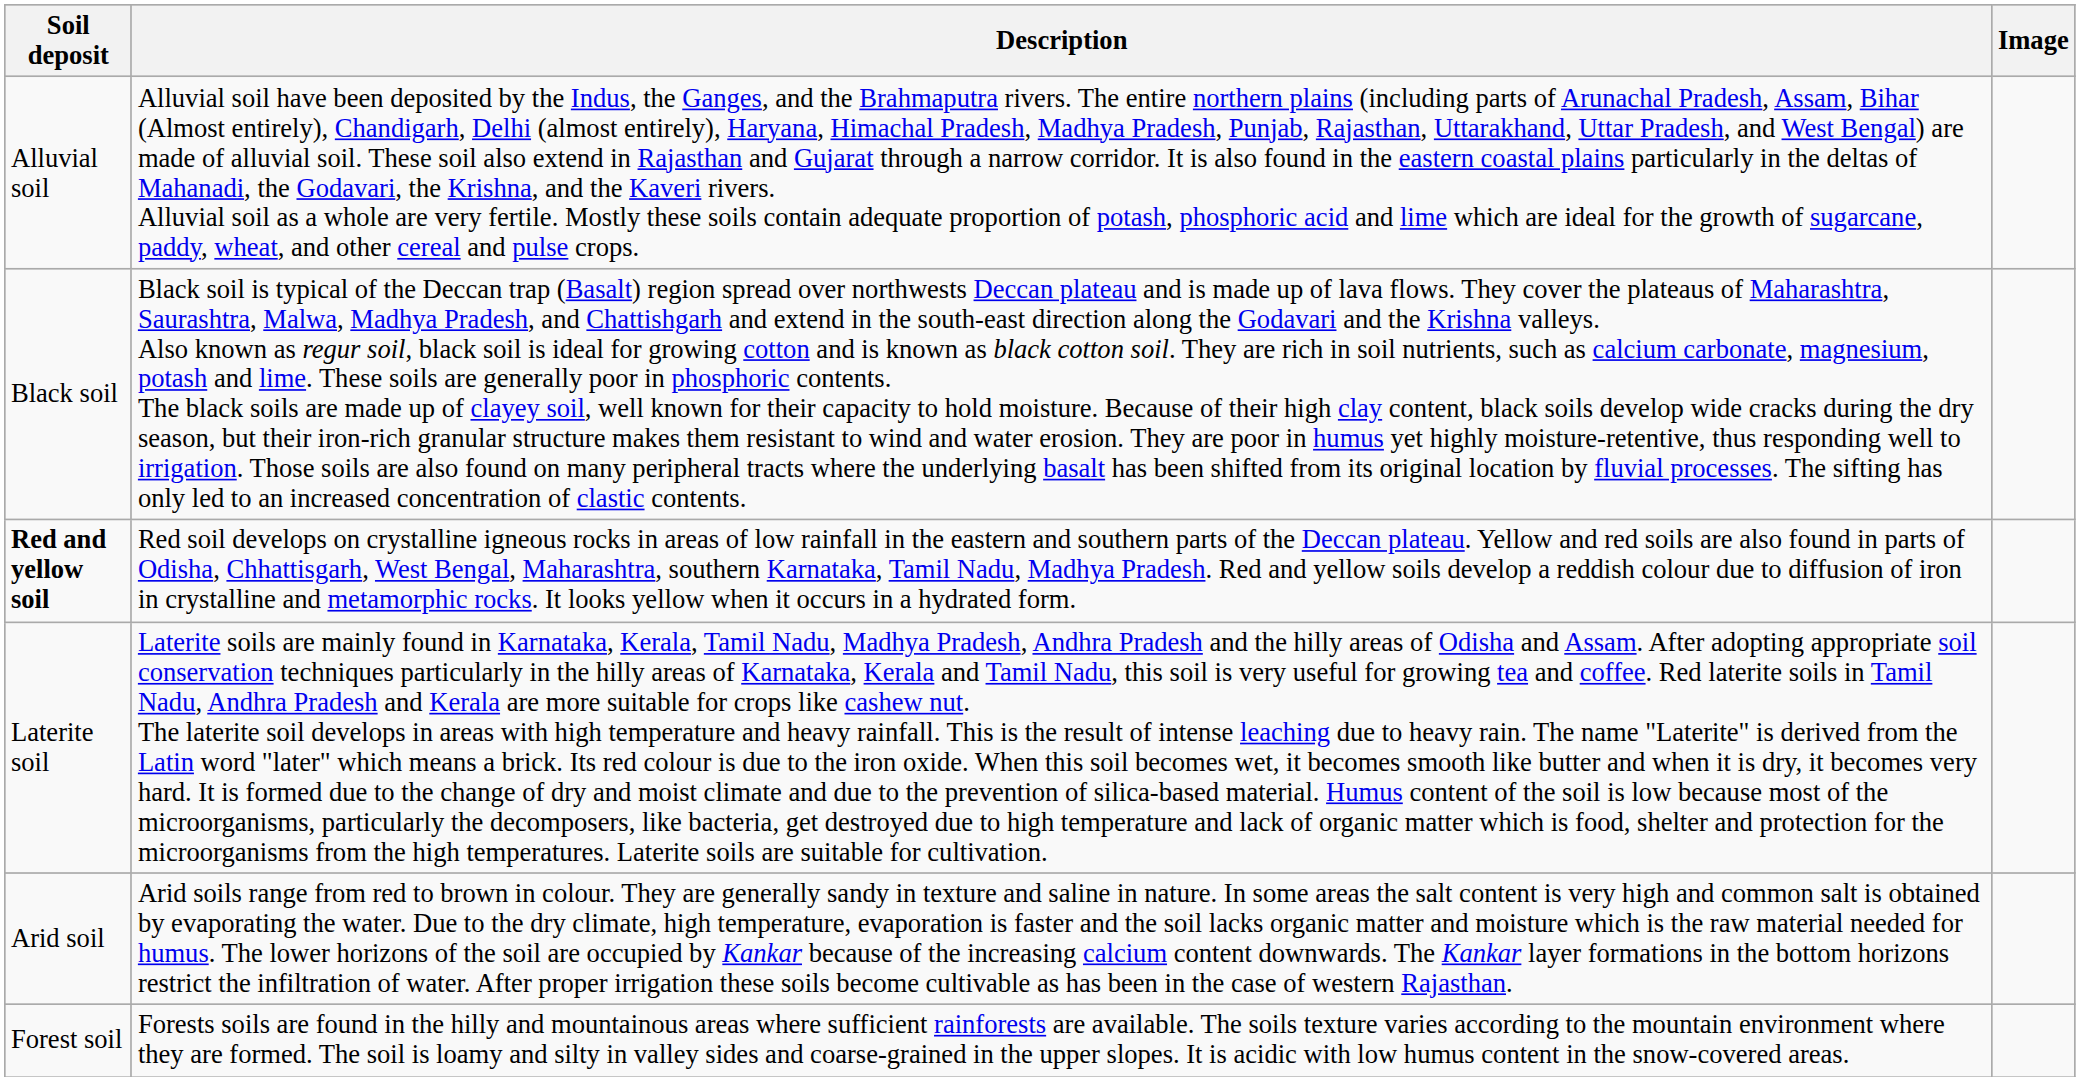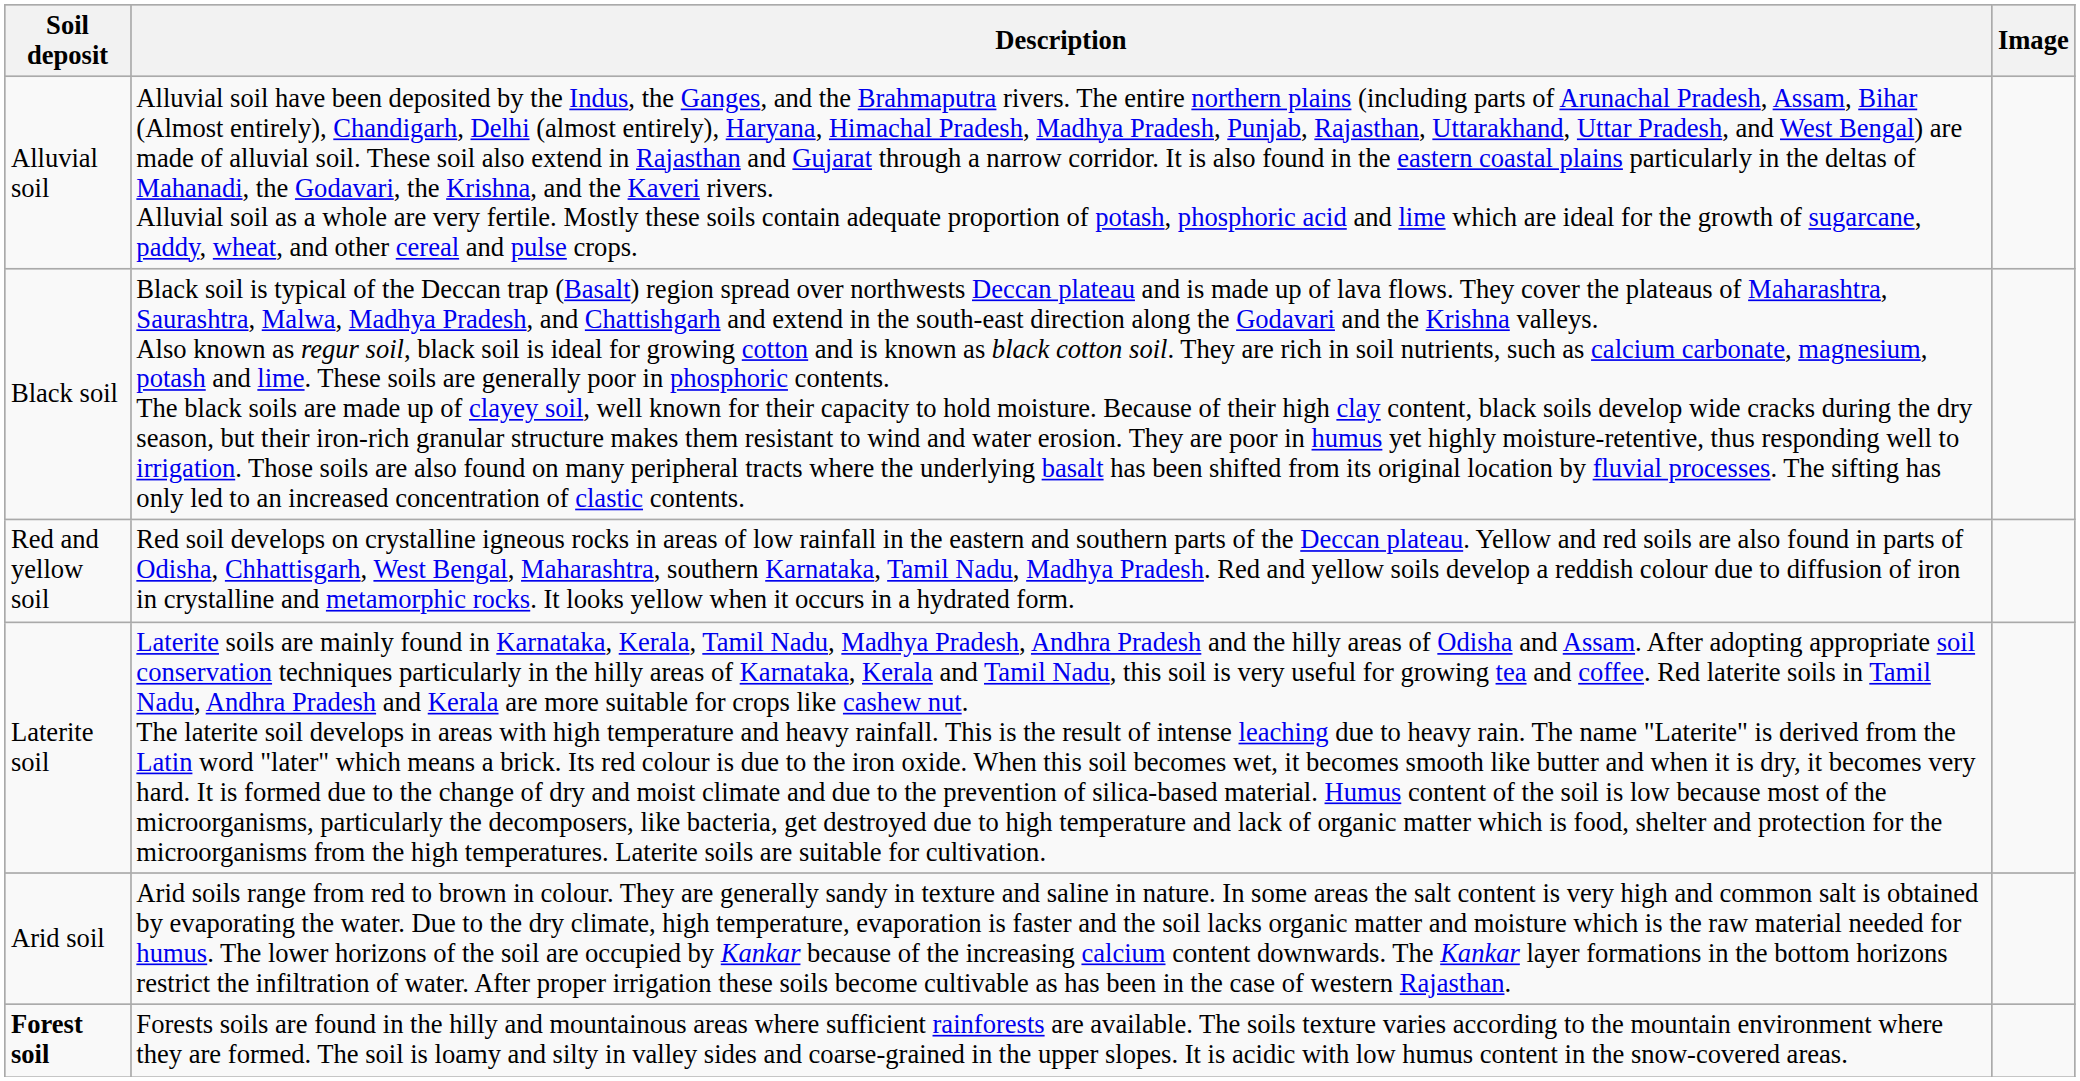(59, 570) bold -> (55, 570) normal
(67, 1040) normal -> (47, 1040) bold
